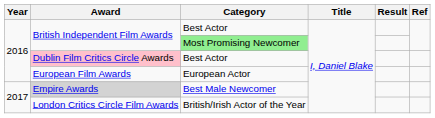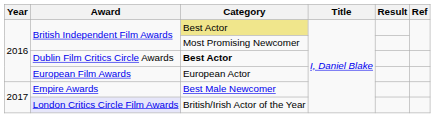(205, 27) no background -> (205, 27) khaki background
(241, 43) lightgreen background -> (241, 43) no background
(103, 58) pink background -> (103, 58) no background
(205, 58) normal -> (207, 58) bold
(65, 89) lightgrey background -> (65, 89) no background
(106, 105) no background -> (106, 105) lavender background
